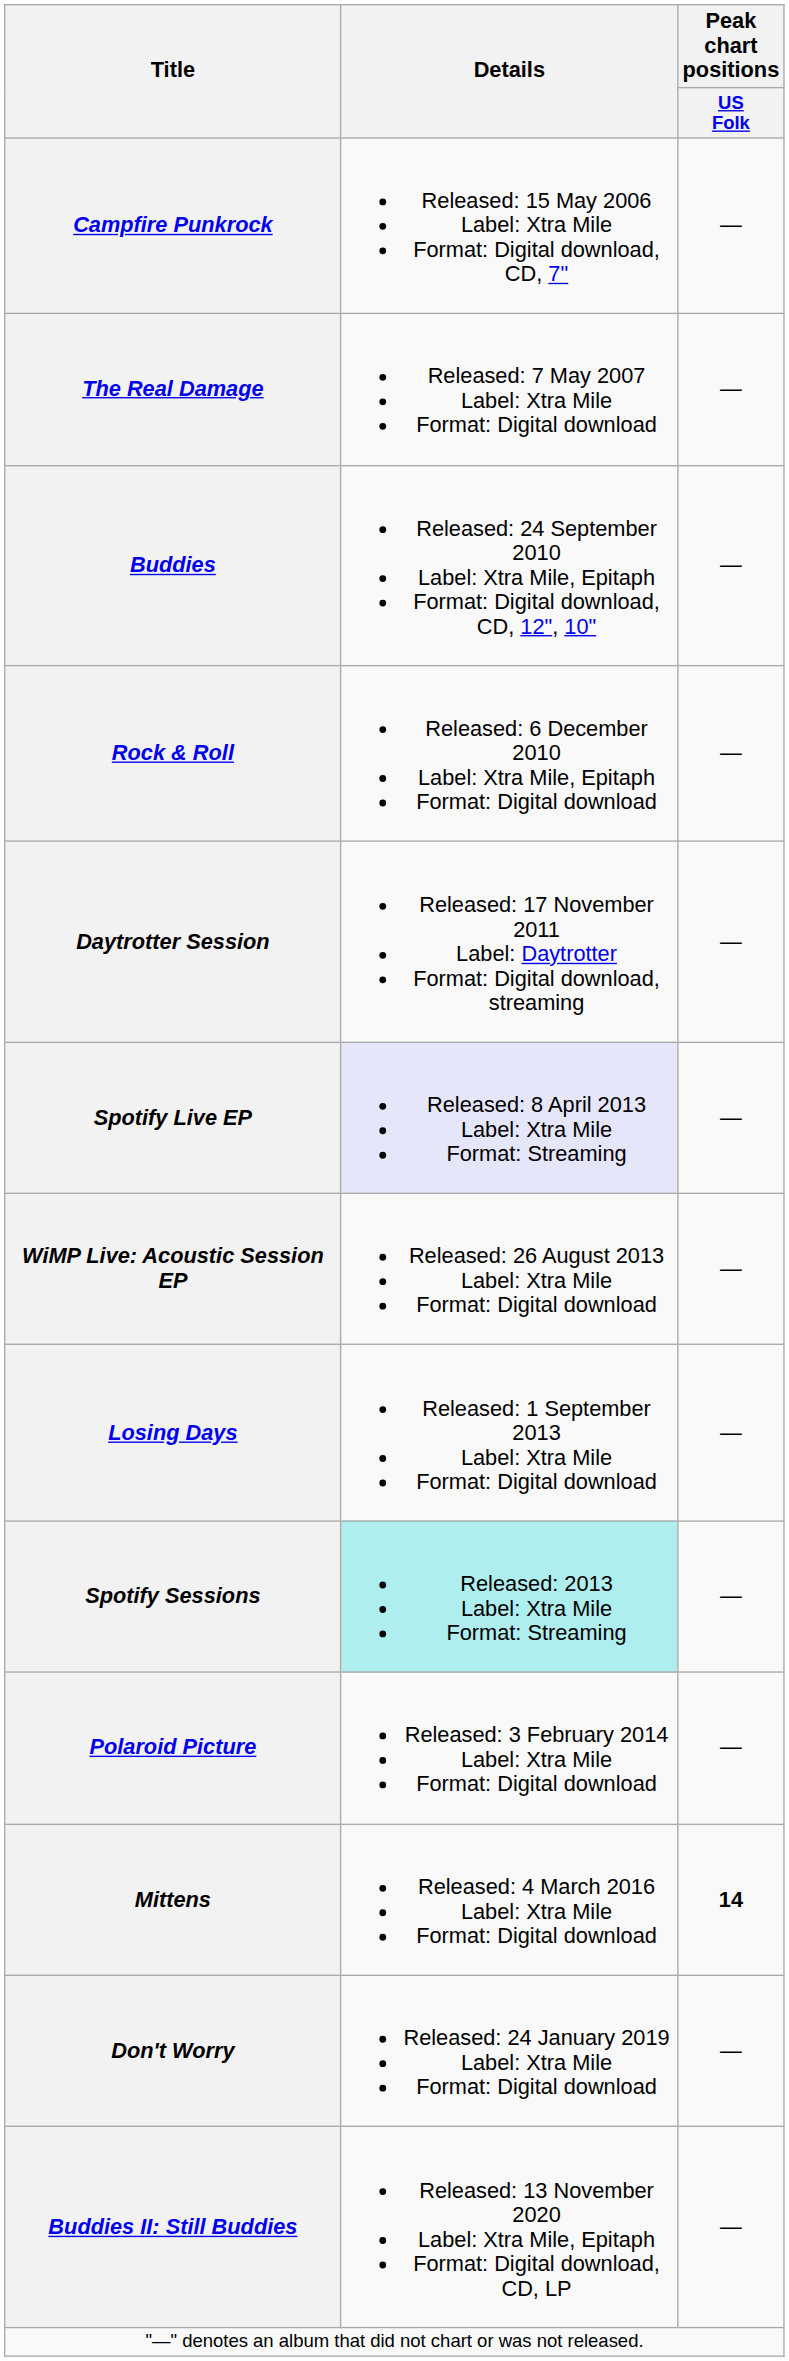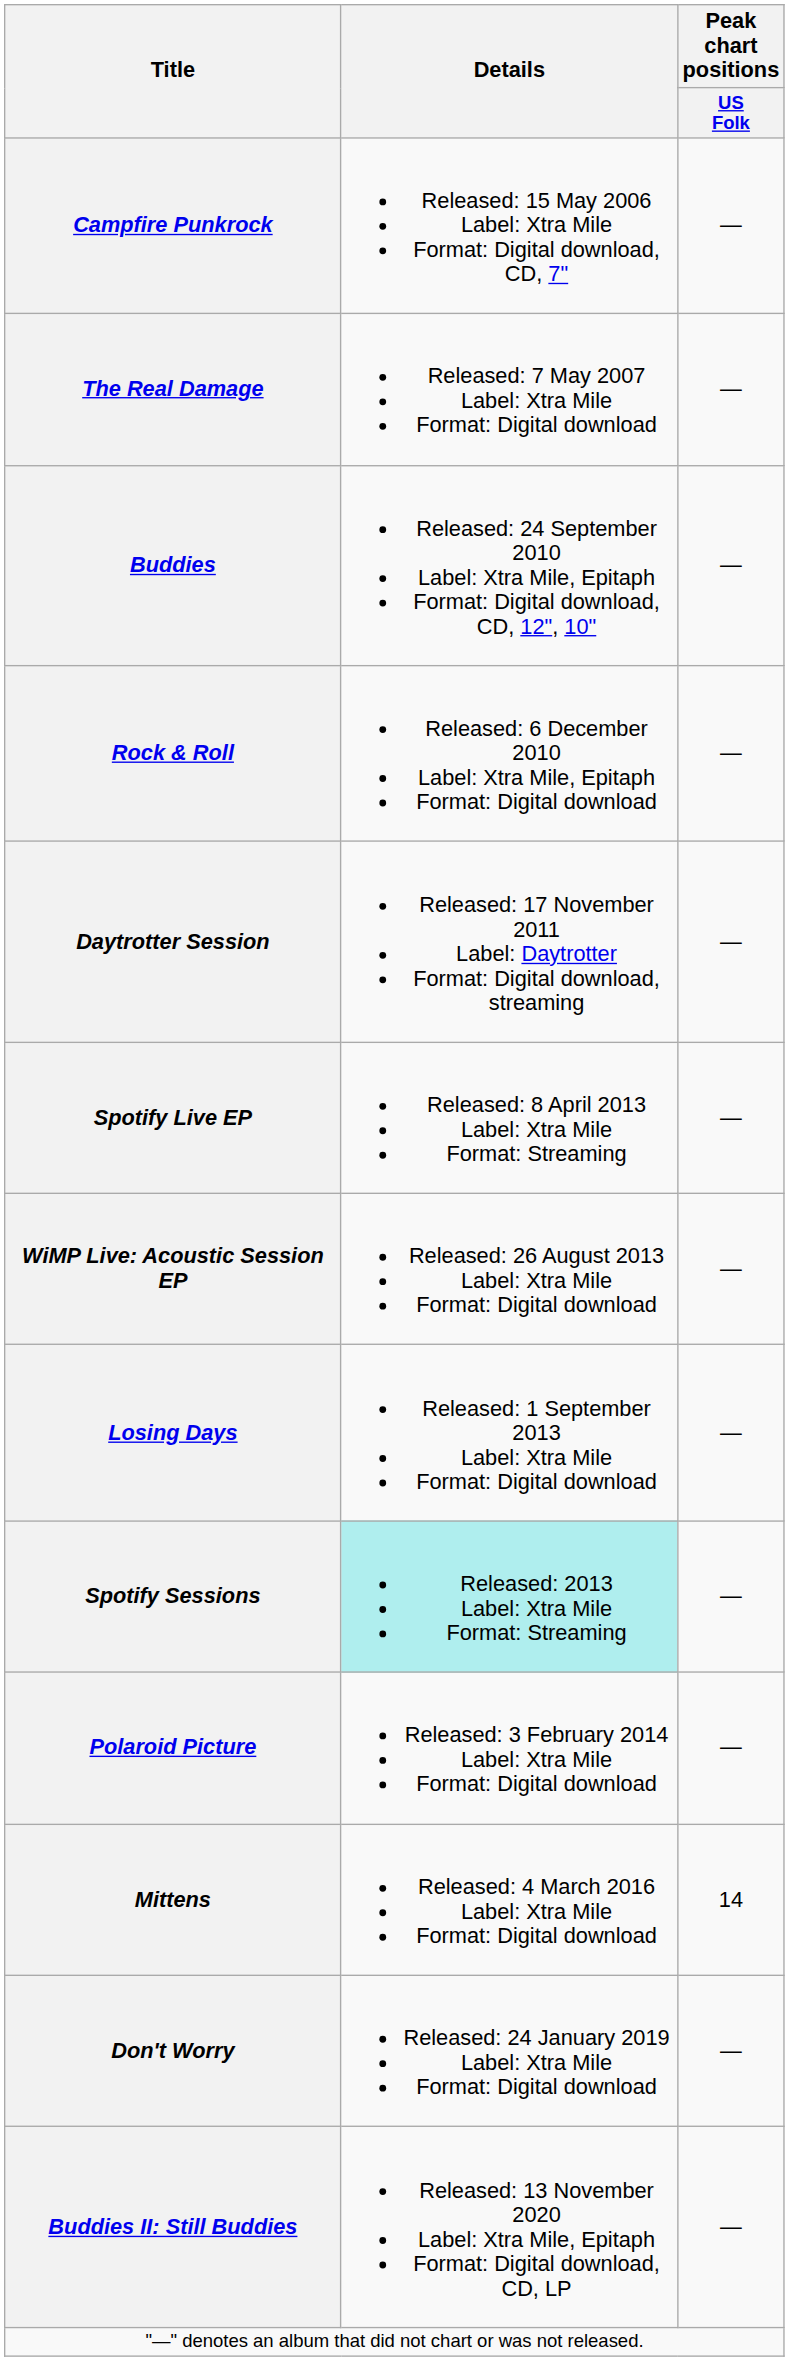(509, 1130) lavender background -> (509, 1130) no background
(731, 1899) bold -> (731, 1899) normal
